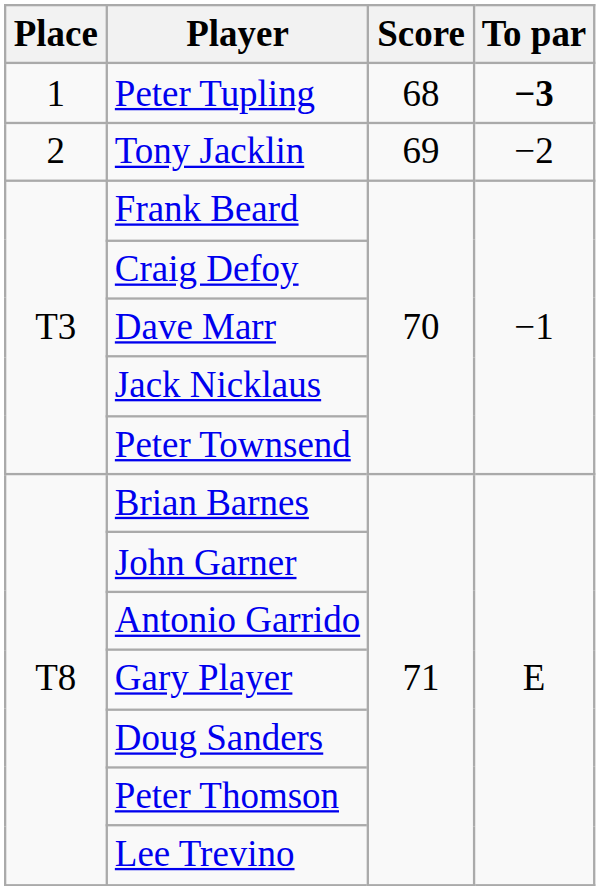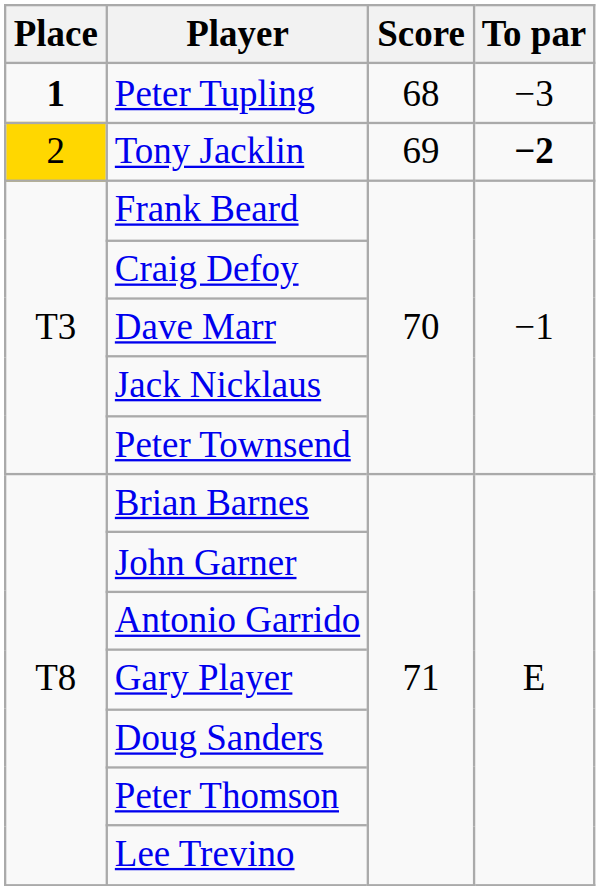(56, 92) normal -> (56, 92) bold
(534, 92) bold -> (534, 92) normal
(56, 151) no background -> (56, 151) gold background
(534, 151) normal -> (534, 151) bold
